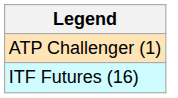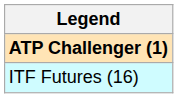(85, 47) normal -> (88, 47) bold
